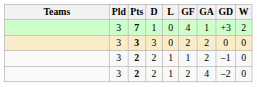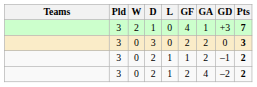columns swapped: (244, 12) <-> (137, 12)
